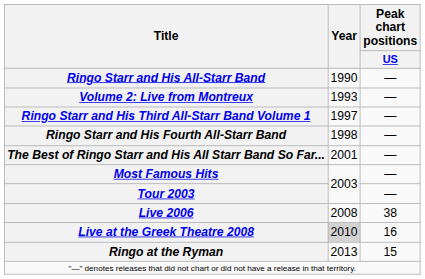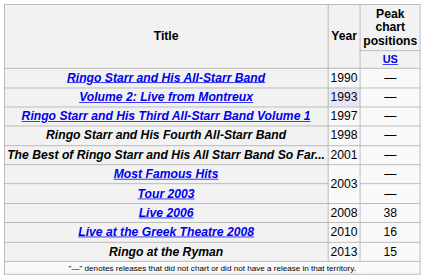(344, 97) no background -> (344, 97) lavender background
(344, 232) lightgrey background -> (344, 232) no background
